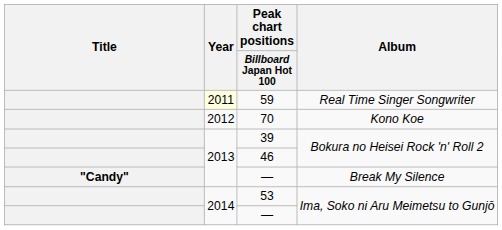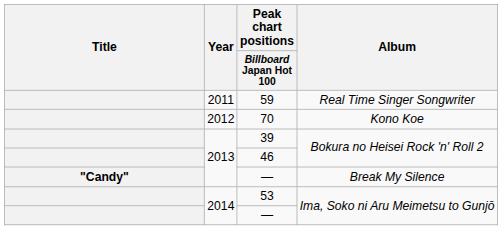(221, 99) lightyellow background -> (221, 99) no background
